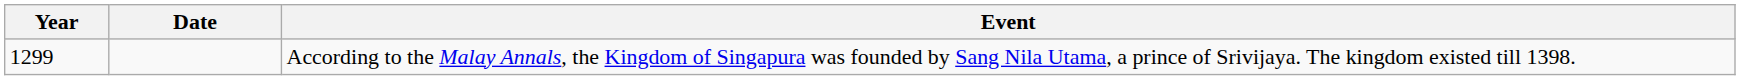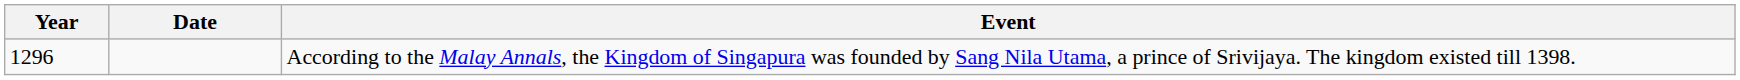(32, 56) 1299 -> (32, 56) 1296
